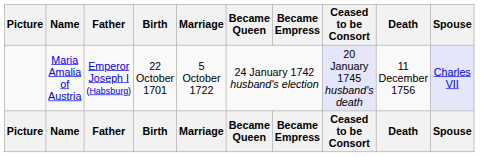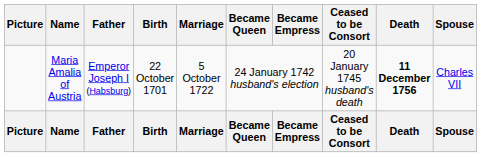(349, 78) lavender background -> (349, 78) no background
(403, 78) normal -> (404, 78) bold
(452, 78) lavender background -> (455, 78) no background
